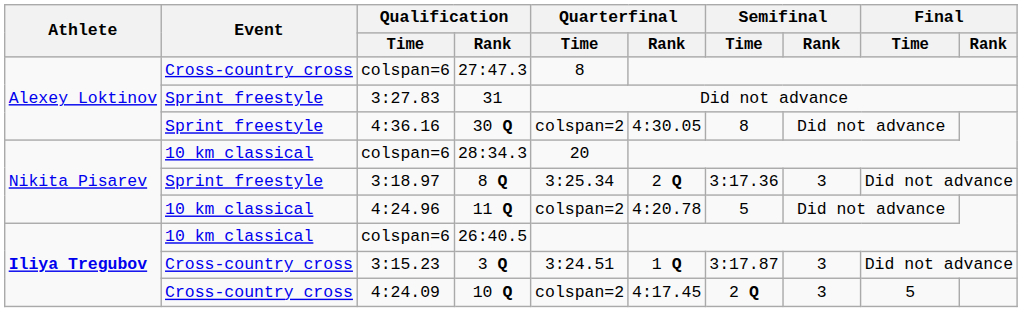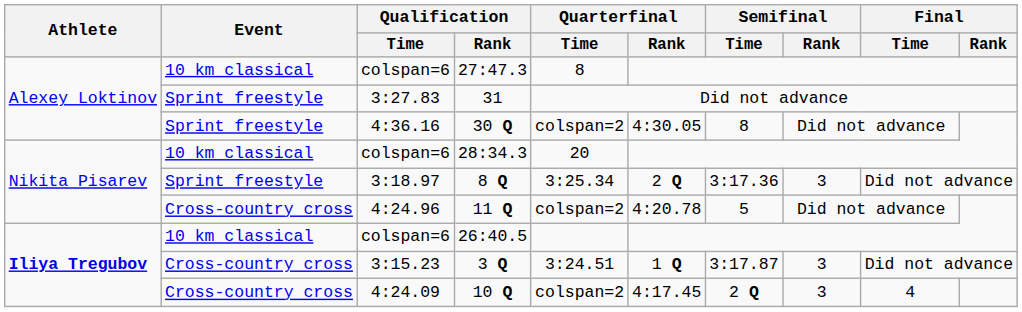(259, 71) Cross-country cross -> (239, 71) 10 km classical
(239, 209) 10 km classical -> (259, 209) Cross-country cross
(910, 292) 5 -> (910, 292) 4
